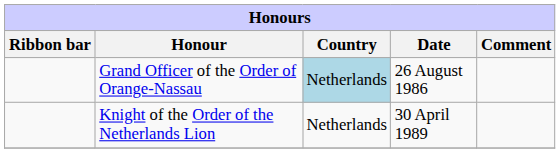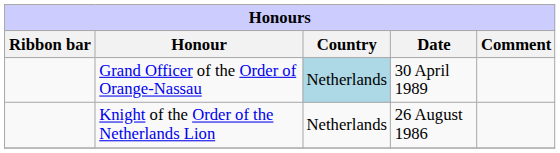(429, 79) 26 August 1986 -> (422, 79) 30 April 1989
(422, 124) 30 April 1989 -> (429, 124) 26 August 1986
